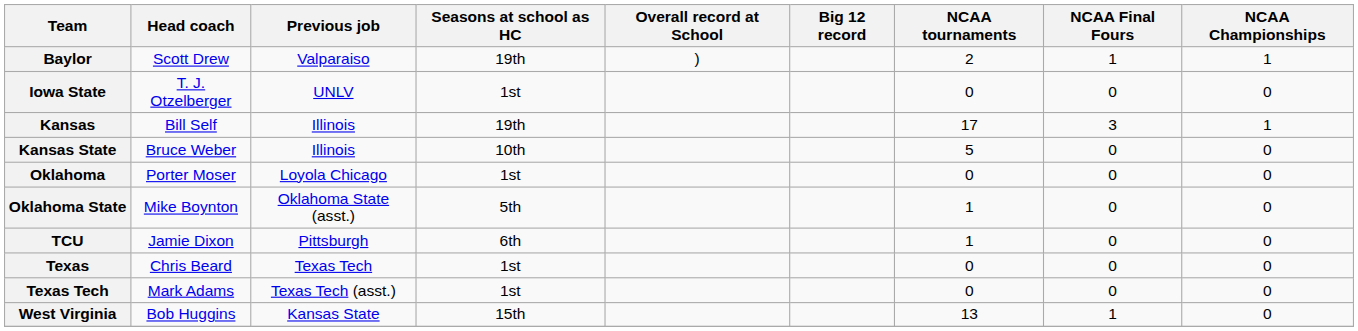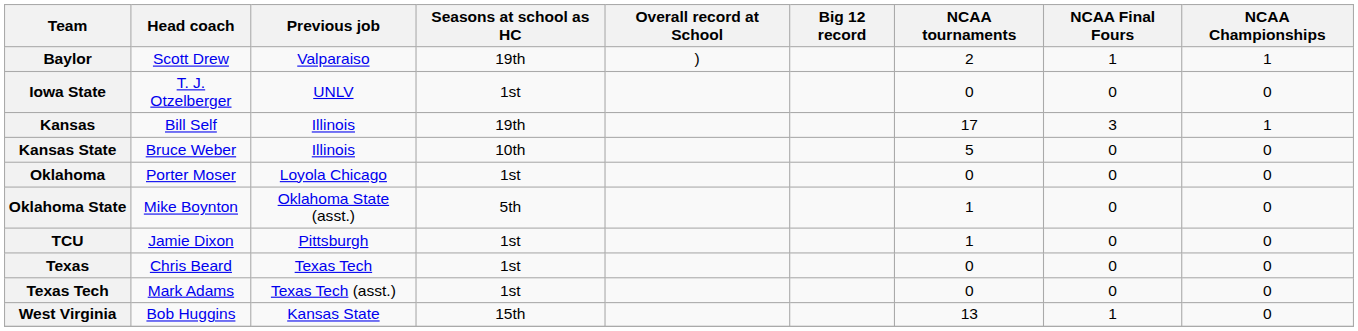(510, 241) 6th -> (510, 241) 1st
